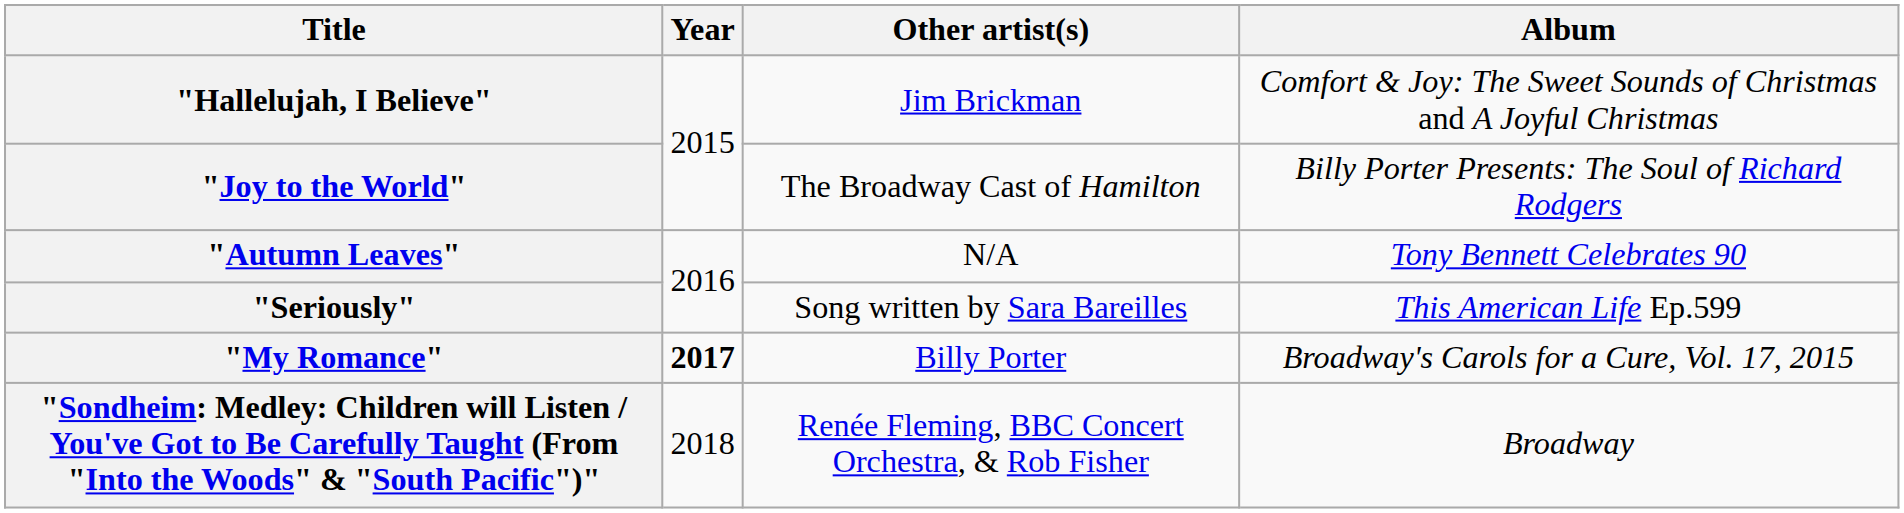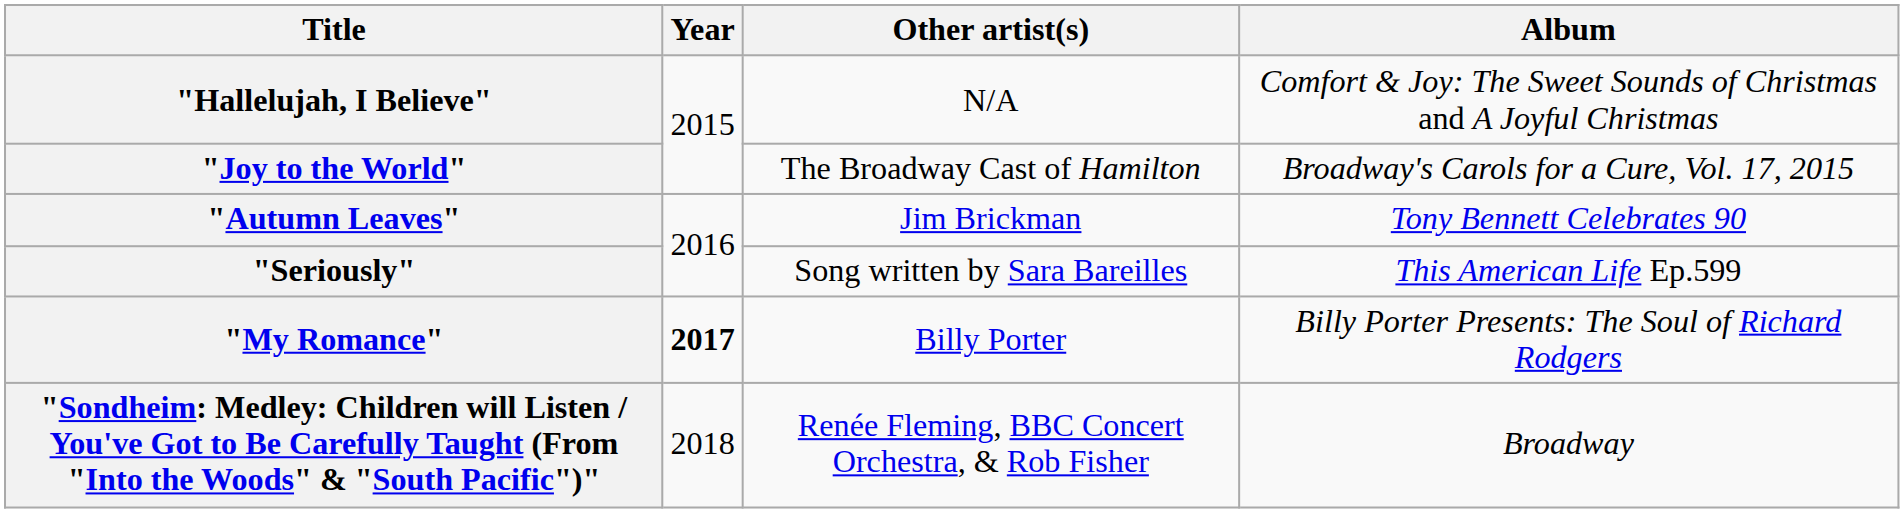(991, 99) Jim Brickman -> (991, 99) N/A
(1568, 186) Billy Porter Presents: The Soul of Richard Rodgers -> (1568, 168) Broadway's Carols for a Cure, Vol. 17, 2015
(991, 255) N/A -> (991, 219) Jim Brickman
(1568, 357) Broadway's Carols for a Cure, Vol. 17, 2015 -> (1568, 339) Billy Porter Presents: The Soul of Richard Rodgers
